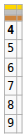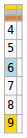(11, 30) bold -> (11, 30) normal
(11, 67) no background -> (11, 67) lightblue background
(11, 123) no background -> (11, 123) gold background
